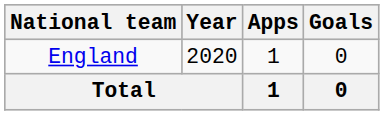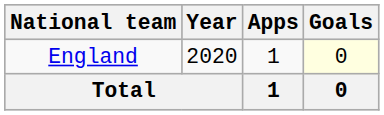(341, 57) no background -> (341, 57) lightyellow background
